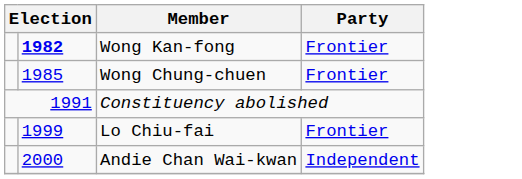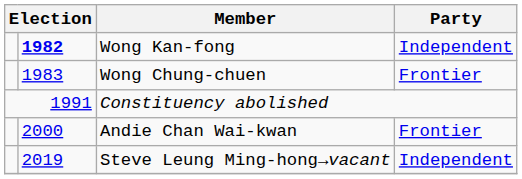(347, 47) Frontier -> (456, 47) Independent
(42, 75) 1985 -> (42, 75) 1983
- row: (157, 131)
(362, 160) Independent -> (440, 131) Frontier
+ row: (245, 160)
